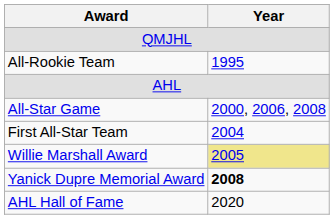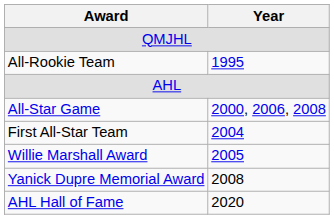(228, 156) khaki background -> (228, 156) no background
(228, 179) bold -> (228, 179) normal
